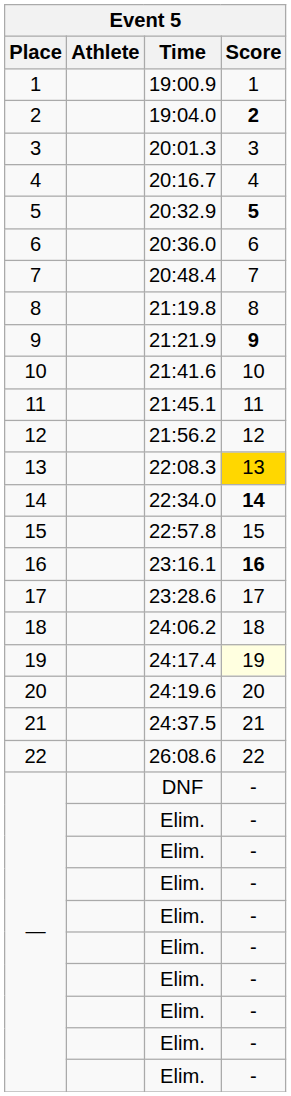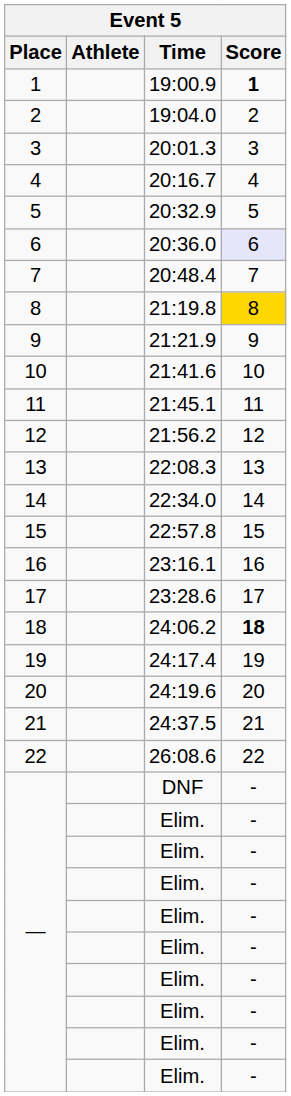(253, 84) normal -> (253, 84) bold
(253, 116) bold -> (253, 116) normal
(253, 212) bold -> (253, 212) normal
(253, 244) no background -> (253, 244) lavender background
(253, 308) no background -> (253, 308) gold background
(253, 340) bold -> (253, 340) normal
(253, 468) gold background -> (253, 468) no background
(253, 500) bold -> (253, 500) normal
(253, 564) bold -> (253, 564) normal
(253, 627) normal -> (253, 627) bold
(253, 659) lightyellow background -> (253, 659) no background
